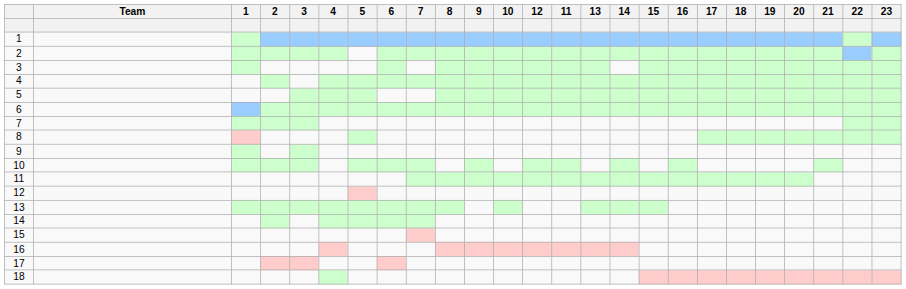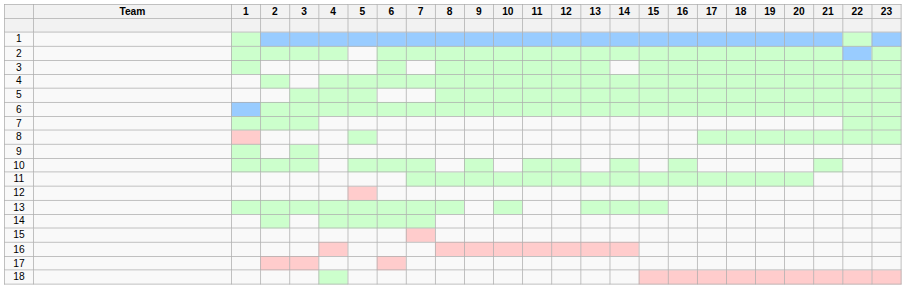columns swapped: (566, 26) <-> (537, 26)
